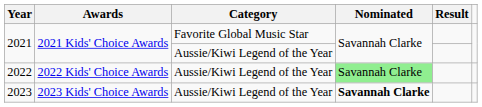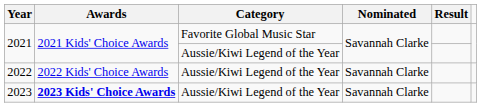(380, 72) lightgreen background -> (387, 72) no background
(103, 92) normal -> (106, 92) bold
(384, 92) bold -> (387, 92) normal
